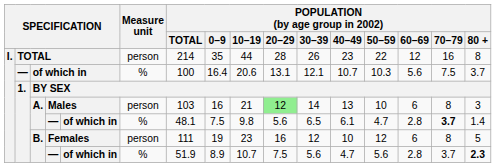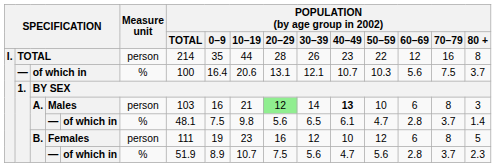(347, 105) normal -> (347, 105) bold
(448, 121) bold -> (448, 121) normal
(478, 154) bold -> (478, 154) normal
